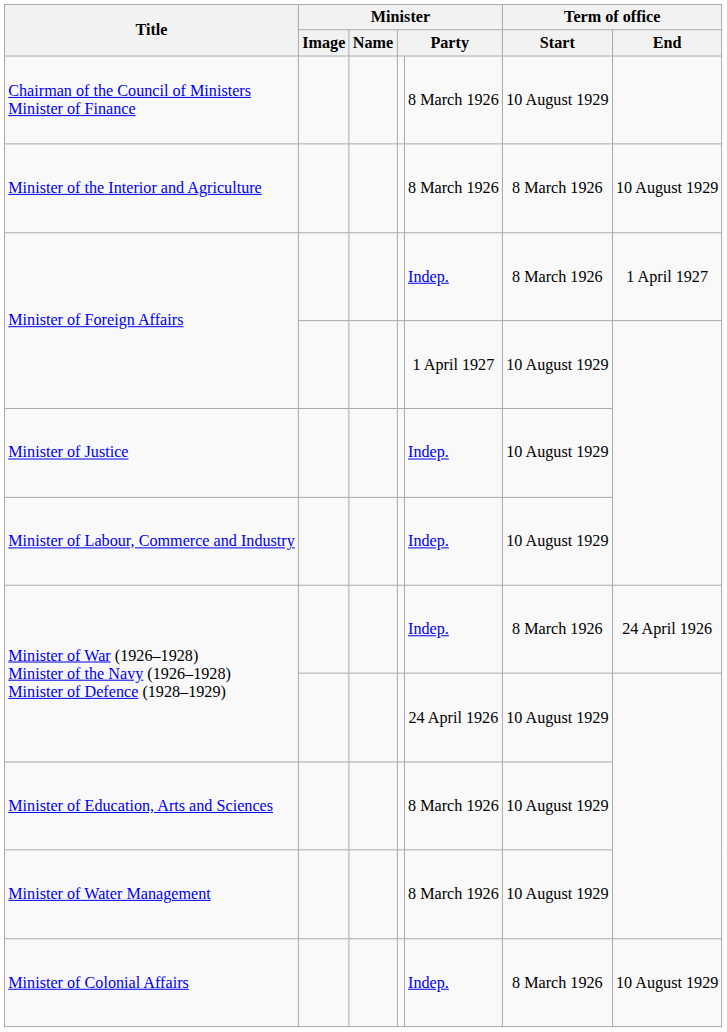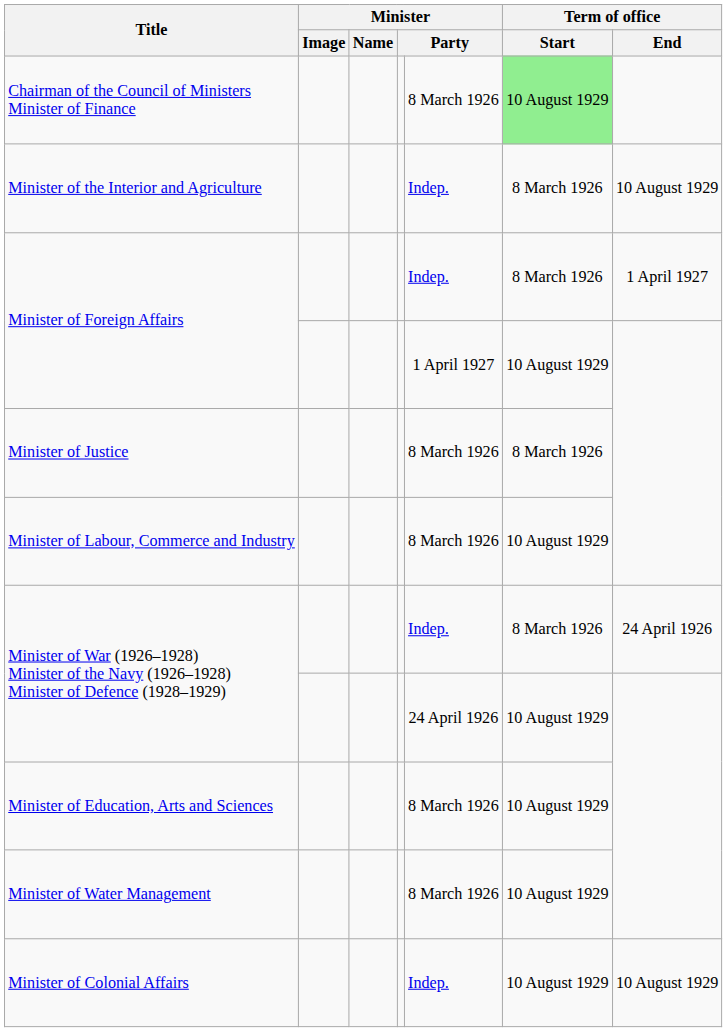(557, 99) no background -> (557, 99) lightgreen background
(453, 188) 8 March 1926 -> (428, 188) Indep.
(428, 452) Indep. -> (453, 452) 8 March 1926
(557, 452) 10 August 1929 -> (557, 452) 8 March 1926
(428, 541) Indep. -> (453, 541) 8 March 1926
(557, 982) 8 March 1926 -> (557, 982) 10 August 1929
